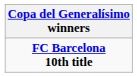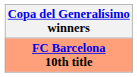(69, 55) no background -> (69, 55) lightsalmon background
